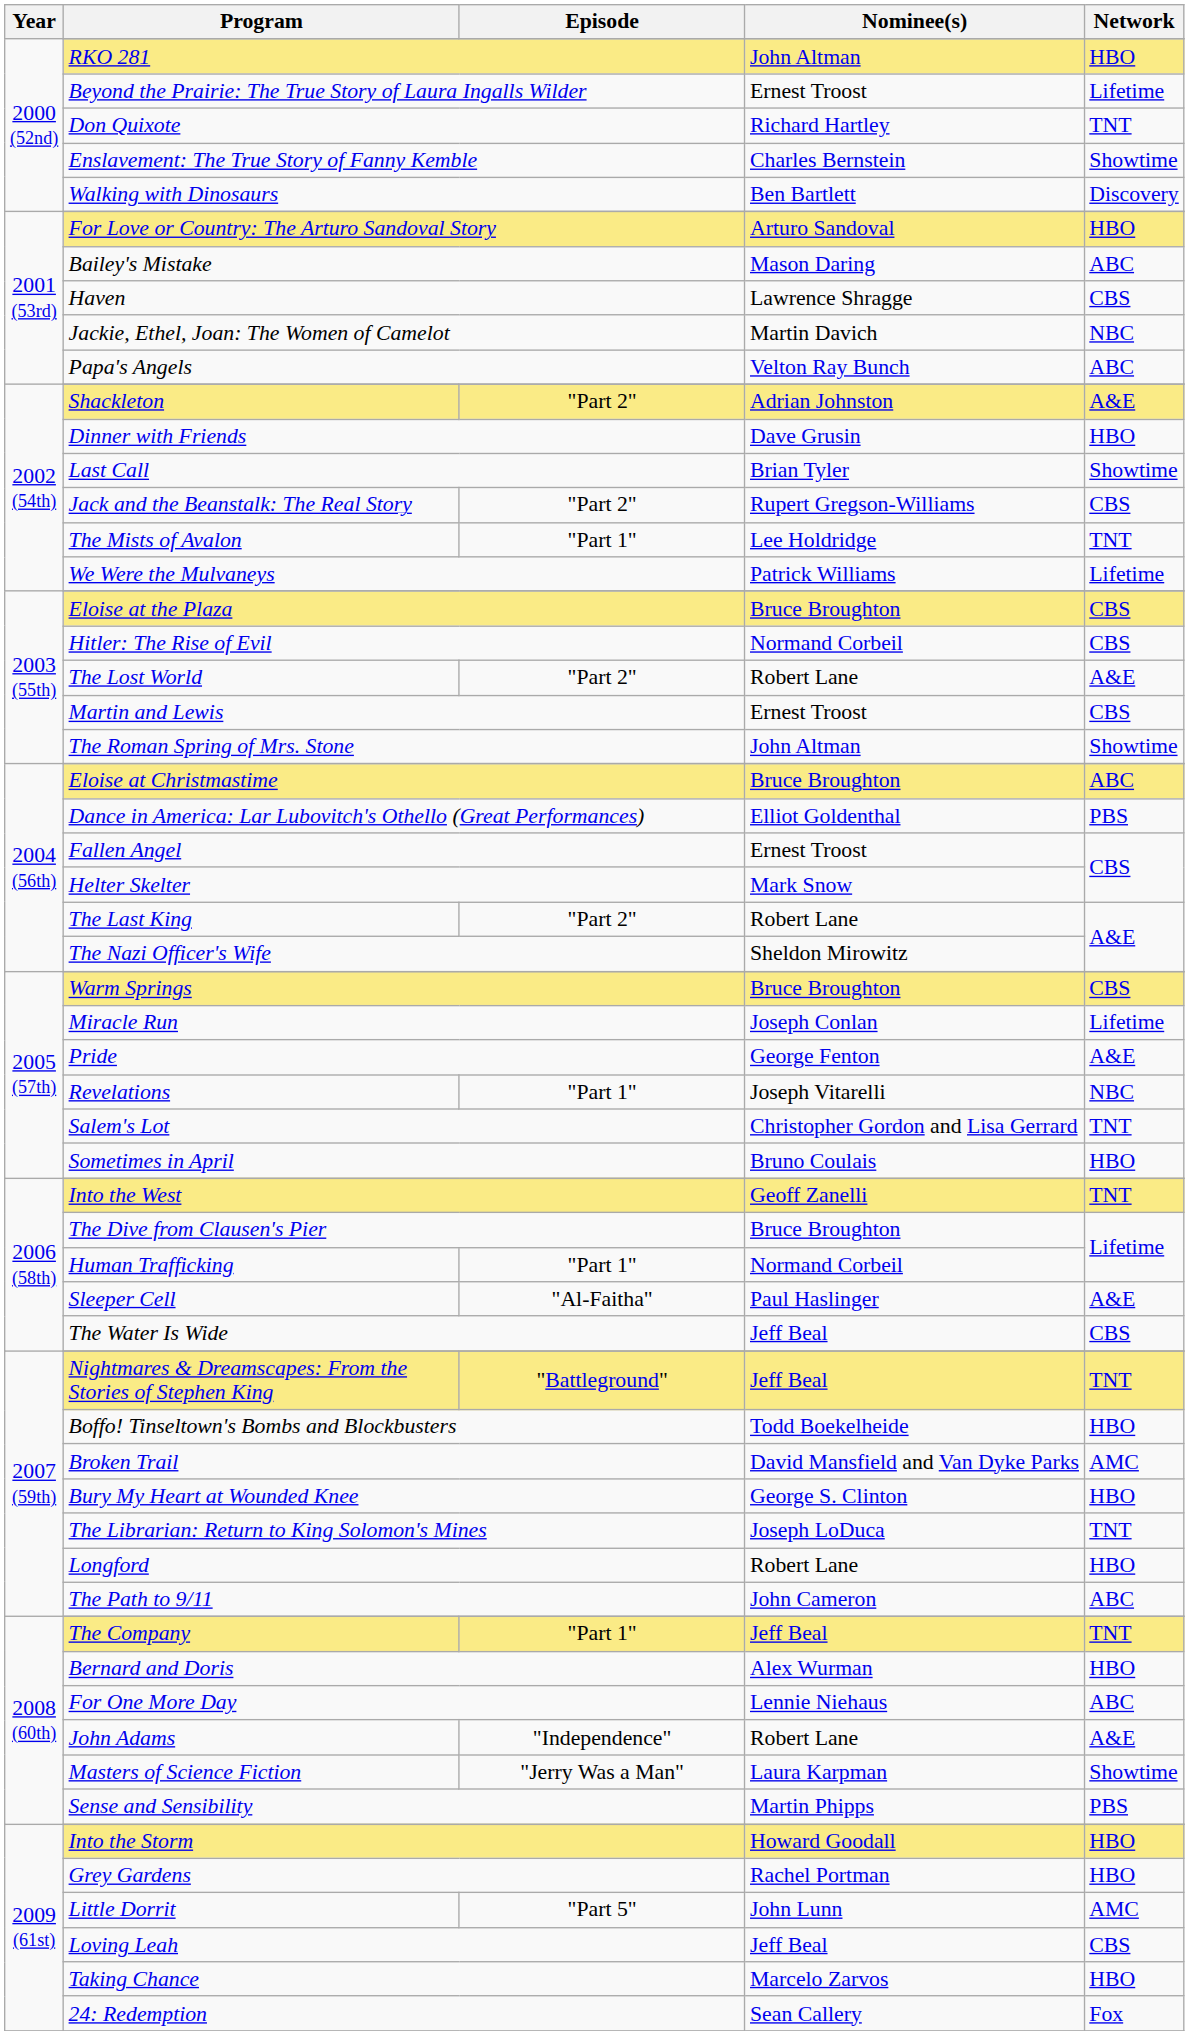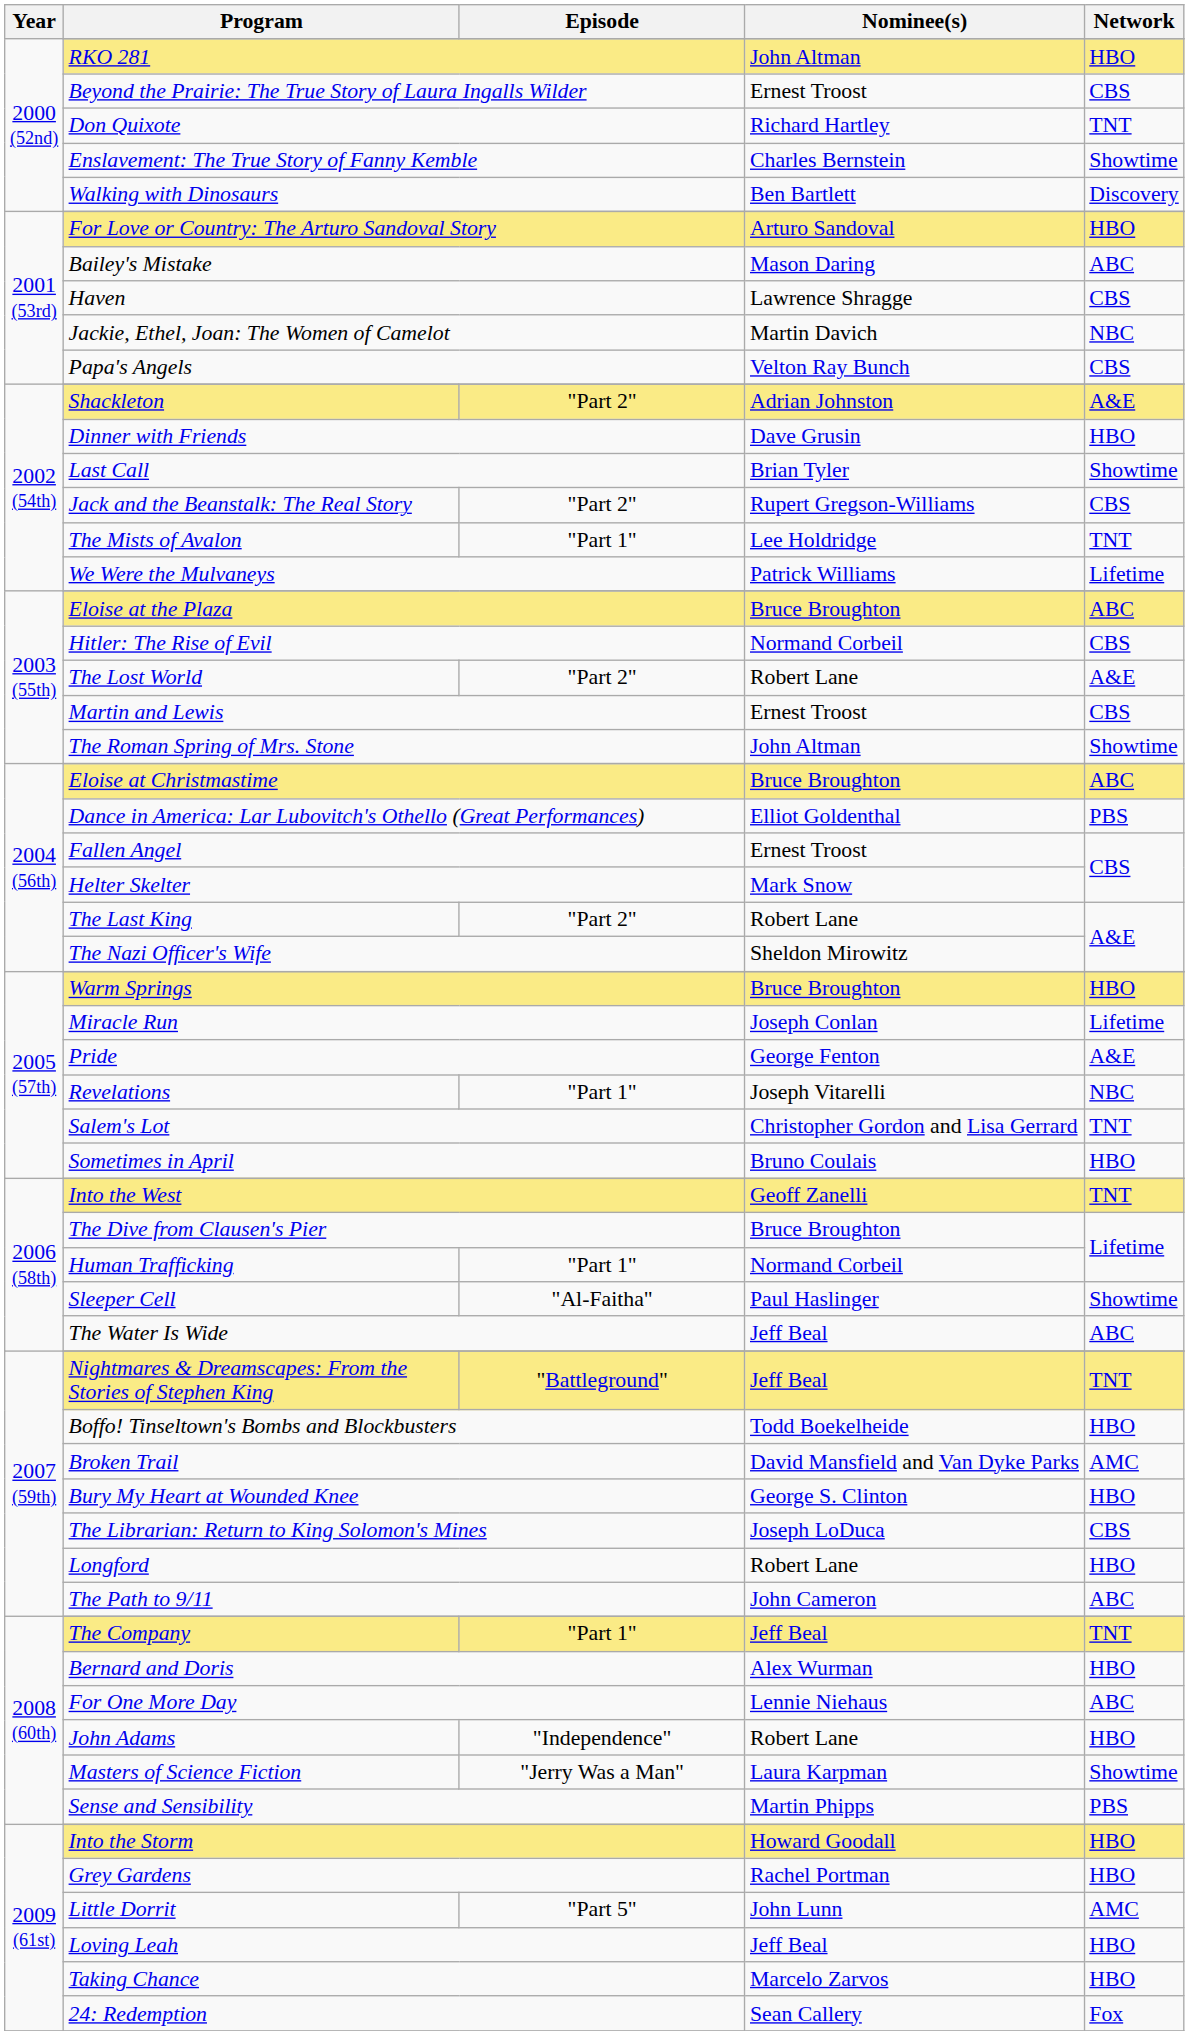(1127, 90) Lifetime -> (1110, 90) CBS
(1112, 366) ABC -> (1110, 366) CBS
(1110, 608) CBS -> (1112, 608) ABC
(1110, 988) CBS -> (1112, 988) HBO
(1112, 1298) A&E -> (1133, 1298) Showtime
(1110, 1333) CBS -> (1112, 1333) ABC
(1110, 1530) TNT -> (1110, 1530) CBS
(1112, 1737) A&E -> (1112, 1737) HBO
(1110, 1944) CBS -> (1112, 1944) HBO
